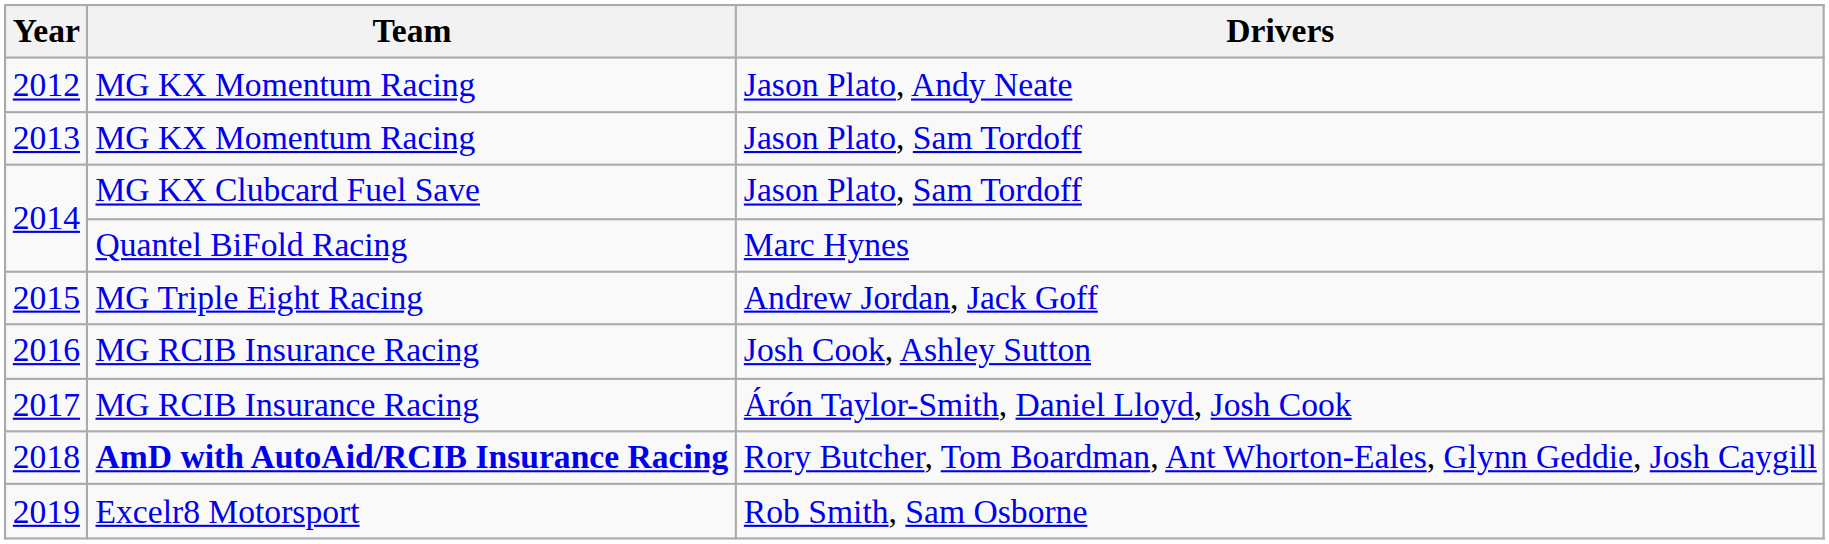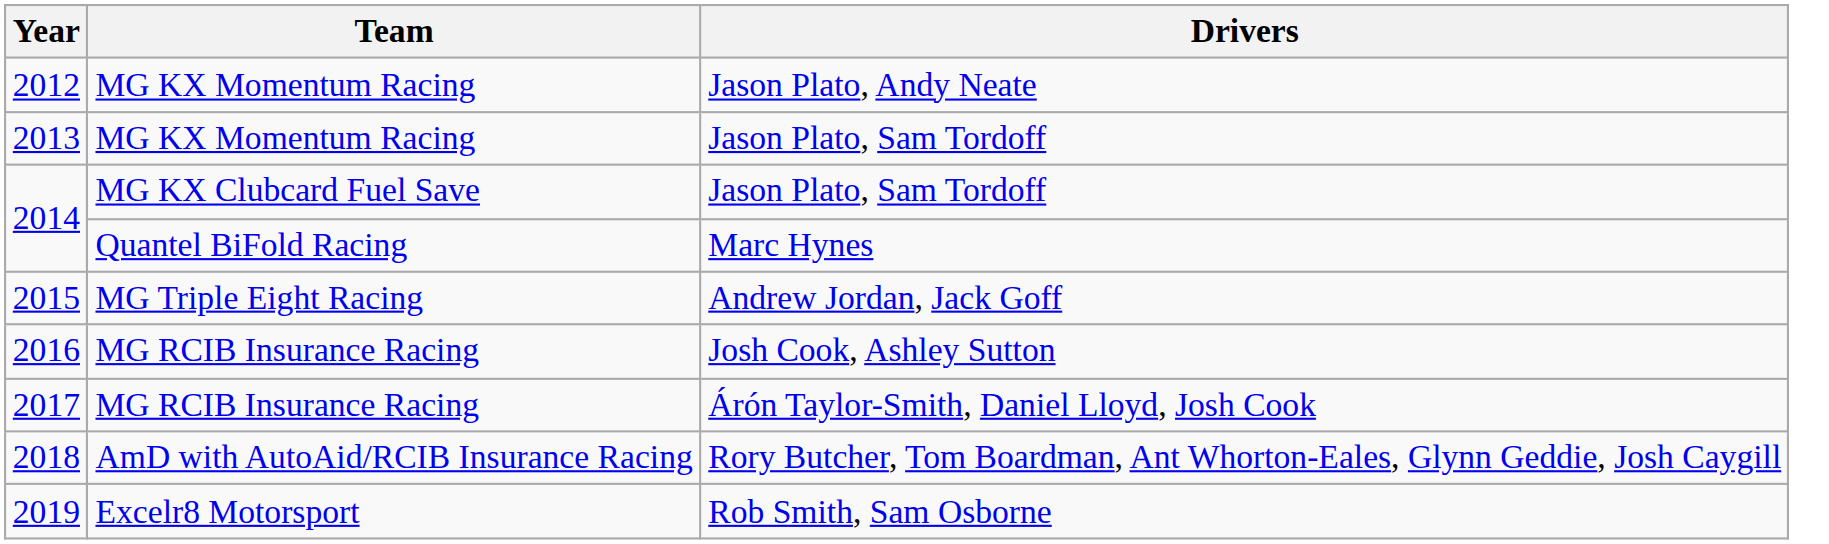(412, 457) bold -> (394, 457) normal
